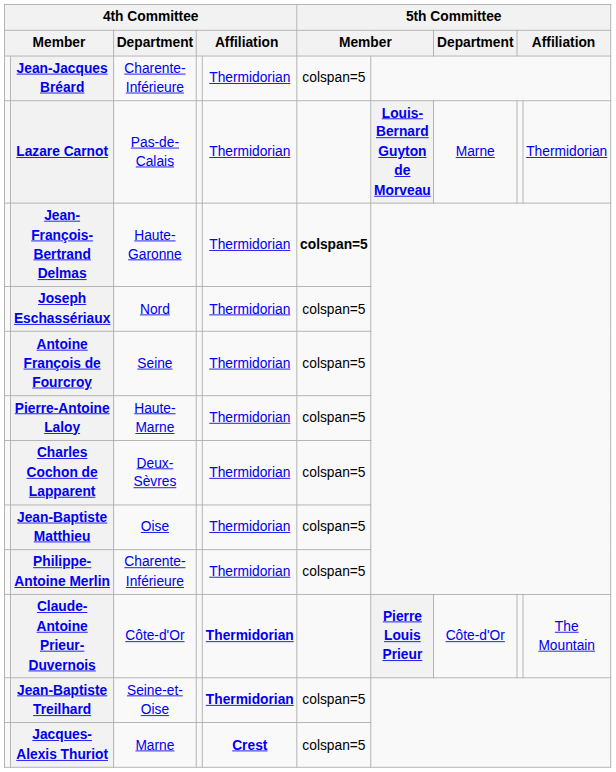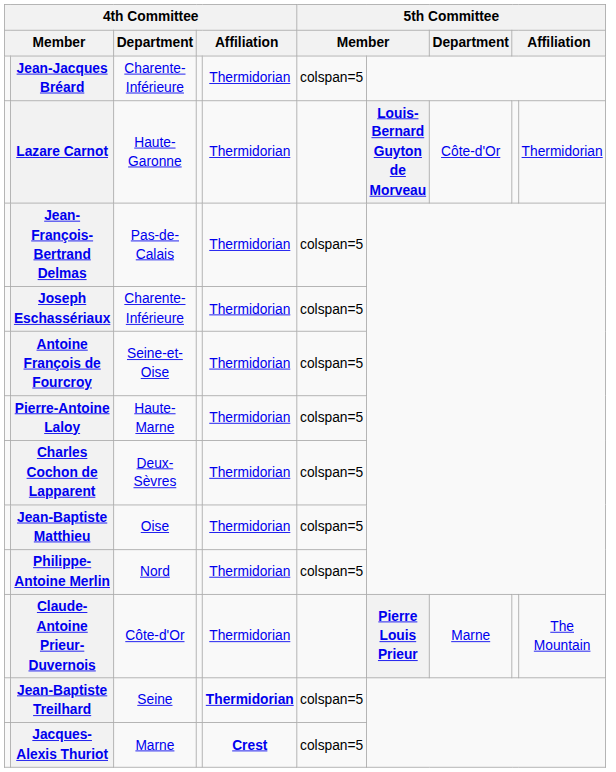(155, 151) Pas-de-Calais -> (155, 151) Haute-Garonne
(475, 151) Marne -> (471, 151) Côte-d'Or
(155, 244) Haute-Garonne -> (155, 244) Pas-de-Calais
(334, 244) bold -> (332, 244) normal
(155, 308) Nord -> (155, 308) Charente-Inférieure
(155, 363) Seine -> (155, 363) Seine-et-Oise
(155, 571) Charente-Inférieure -> (155, 571) Nord
(250, 636) bold -> (250, 636) normal
(475, 636) Côte-d'Or -> (471, 636) Marne
(155, 700) Seine-et-Oise -> (155, 700) Seine
